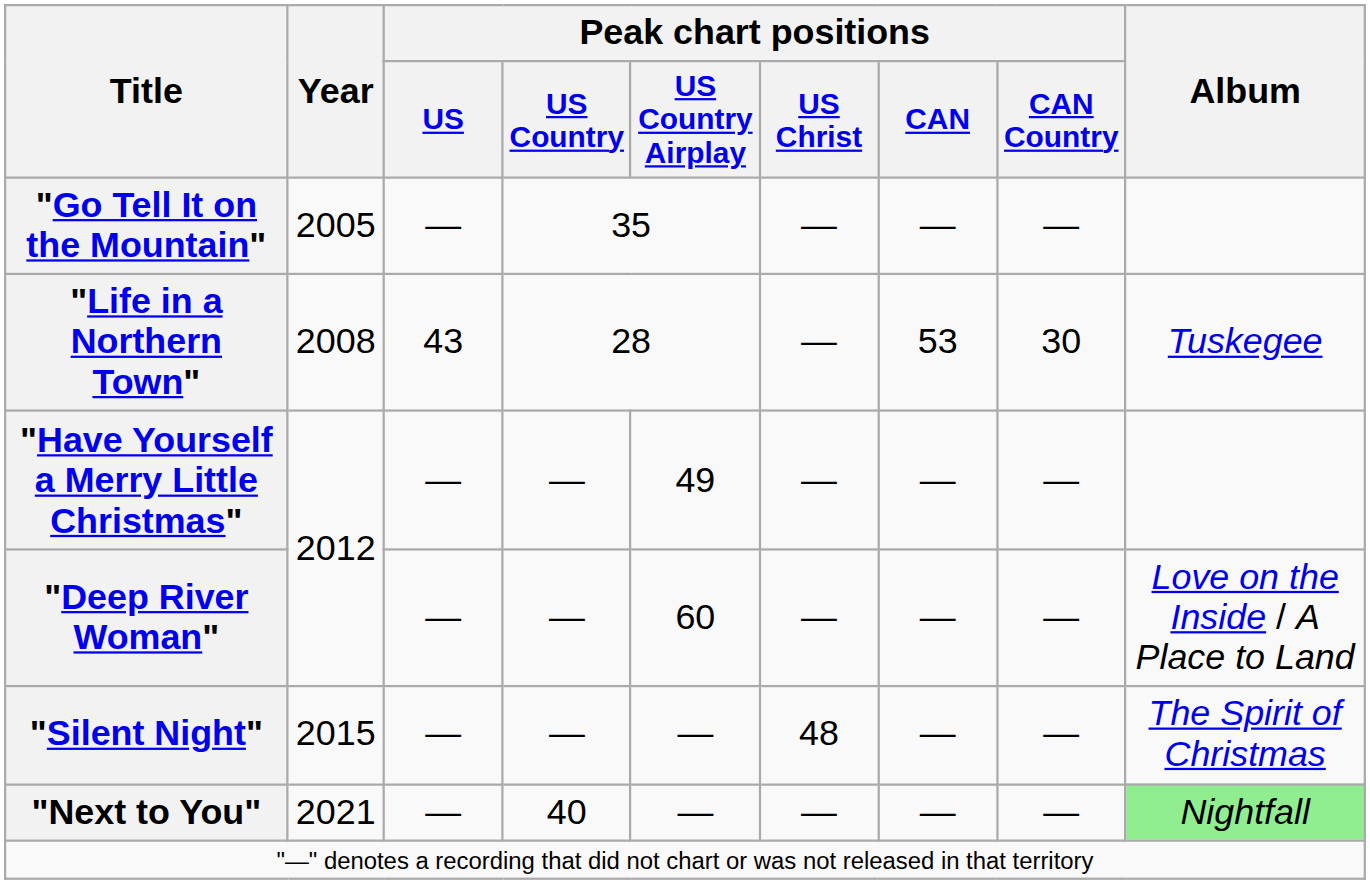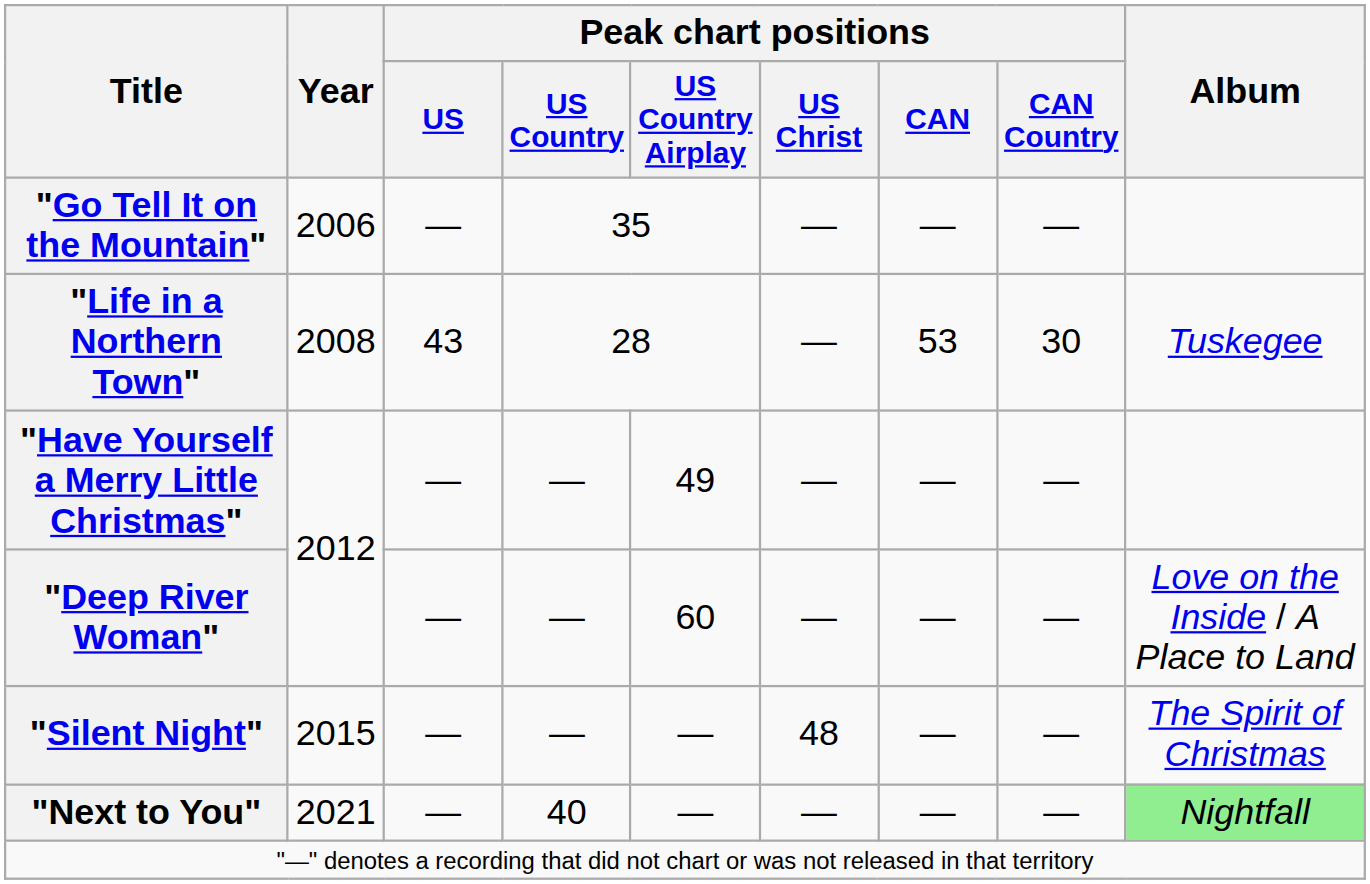(336, 224) 2005 -> (336, 224) 2006
